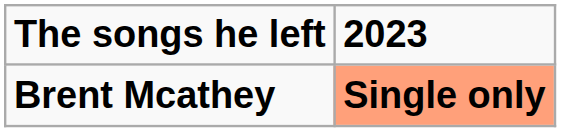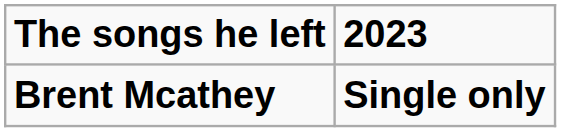(444, 94) lightsalmon background -> (444, 94) no background
